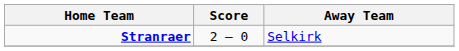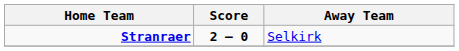(229, 36) normal -> (229, 36) bold
